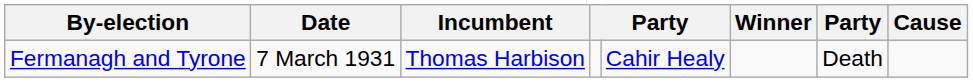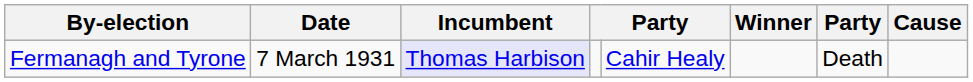(495, 58) no background -> (495, 58) lavender background
